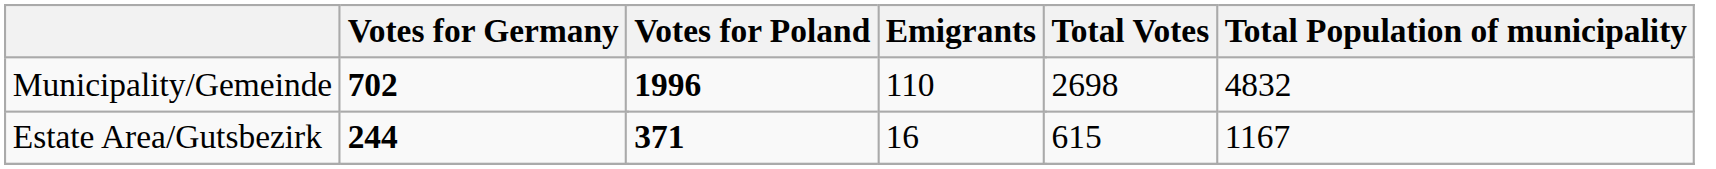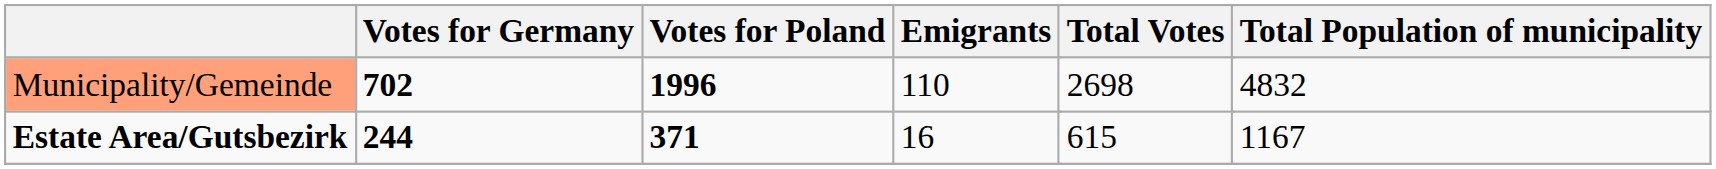(172, 84) no background -> (172, 84) lightsalmon background
(167, 137) normal -> (180, 137) bold
